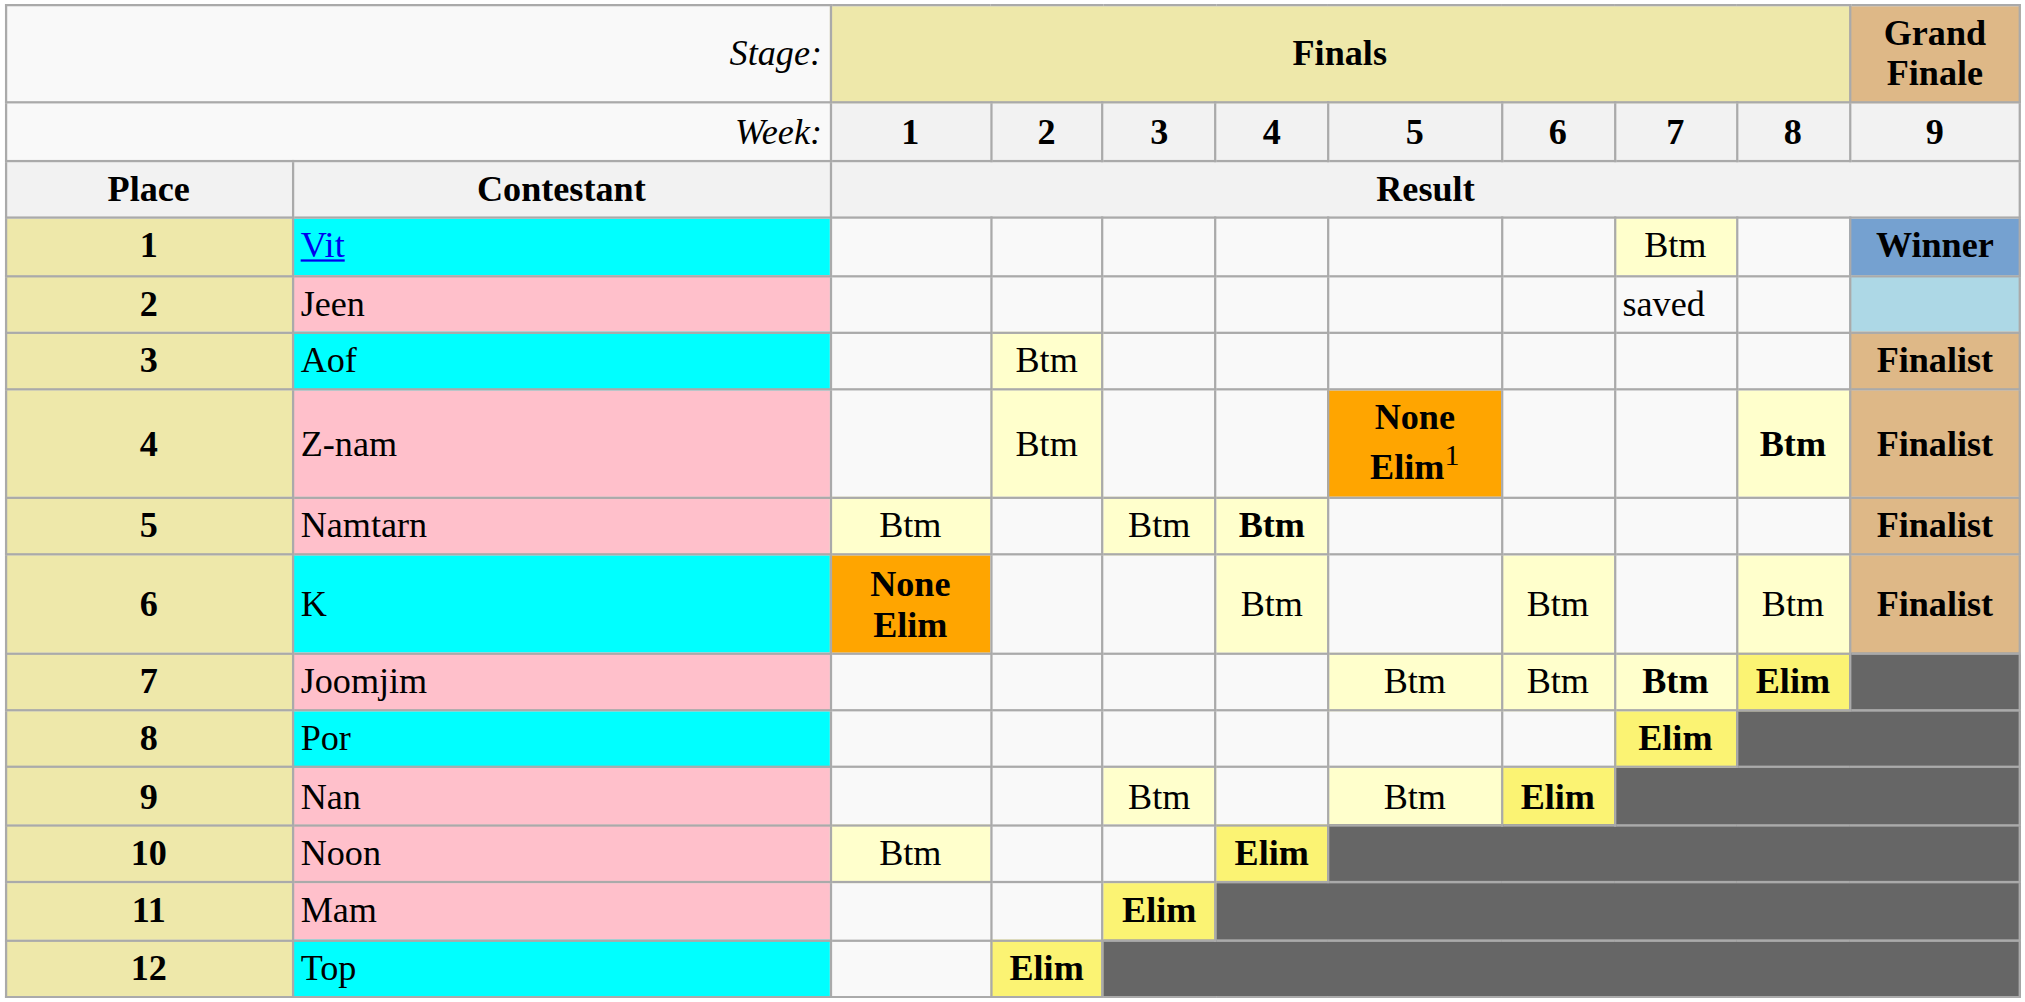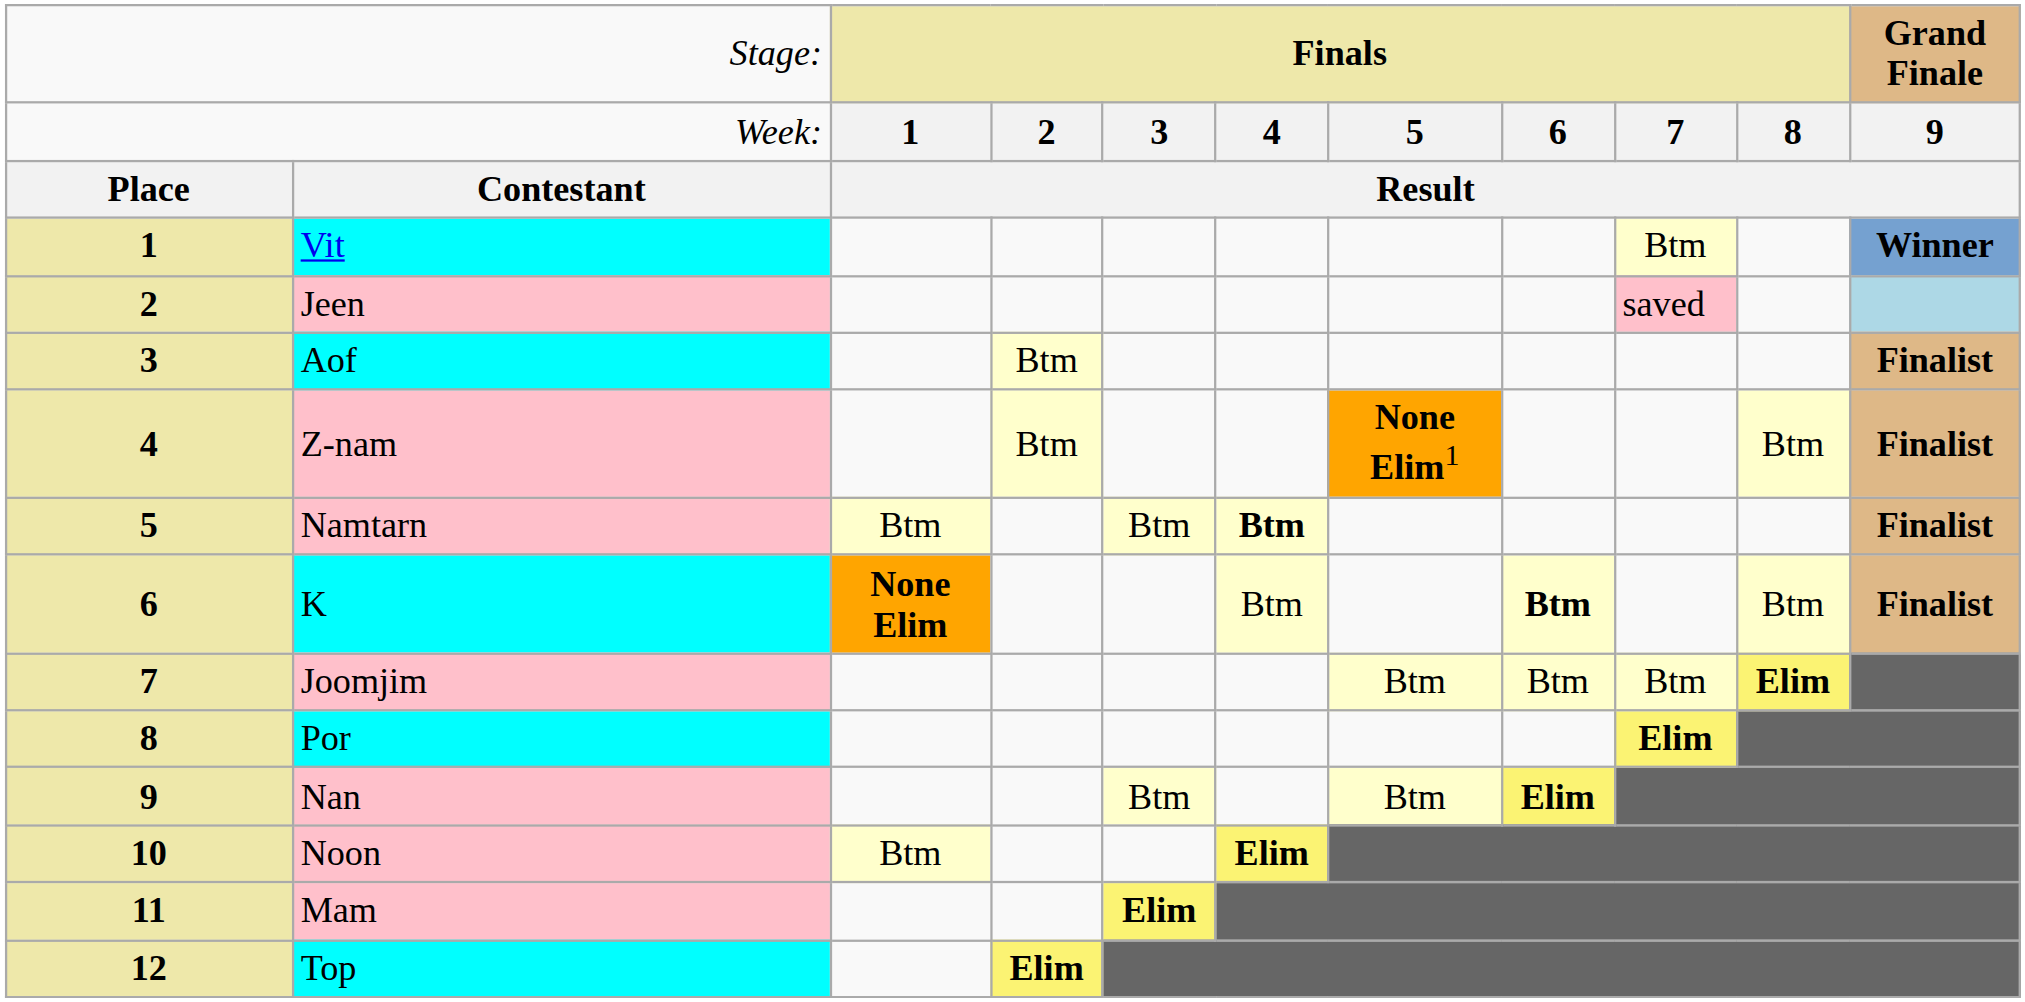(1664, 303) no background -> (1664, 303) pink background
(1793, 443) bold -> (1793, 443) normal
(1558, 603) normal -> (1558, 603) bold
(1675, 681) bold -> (1675, 681) normal
